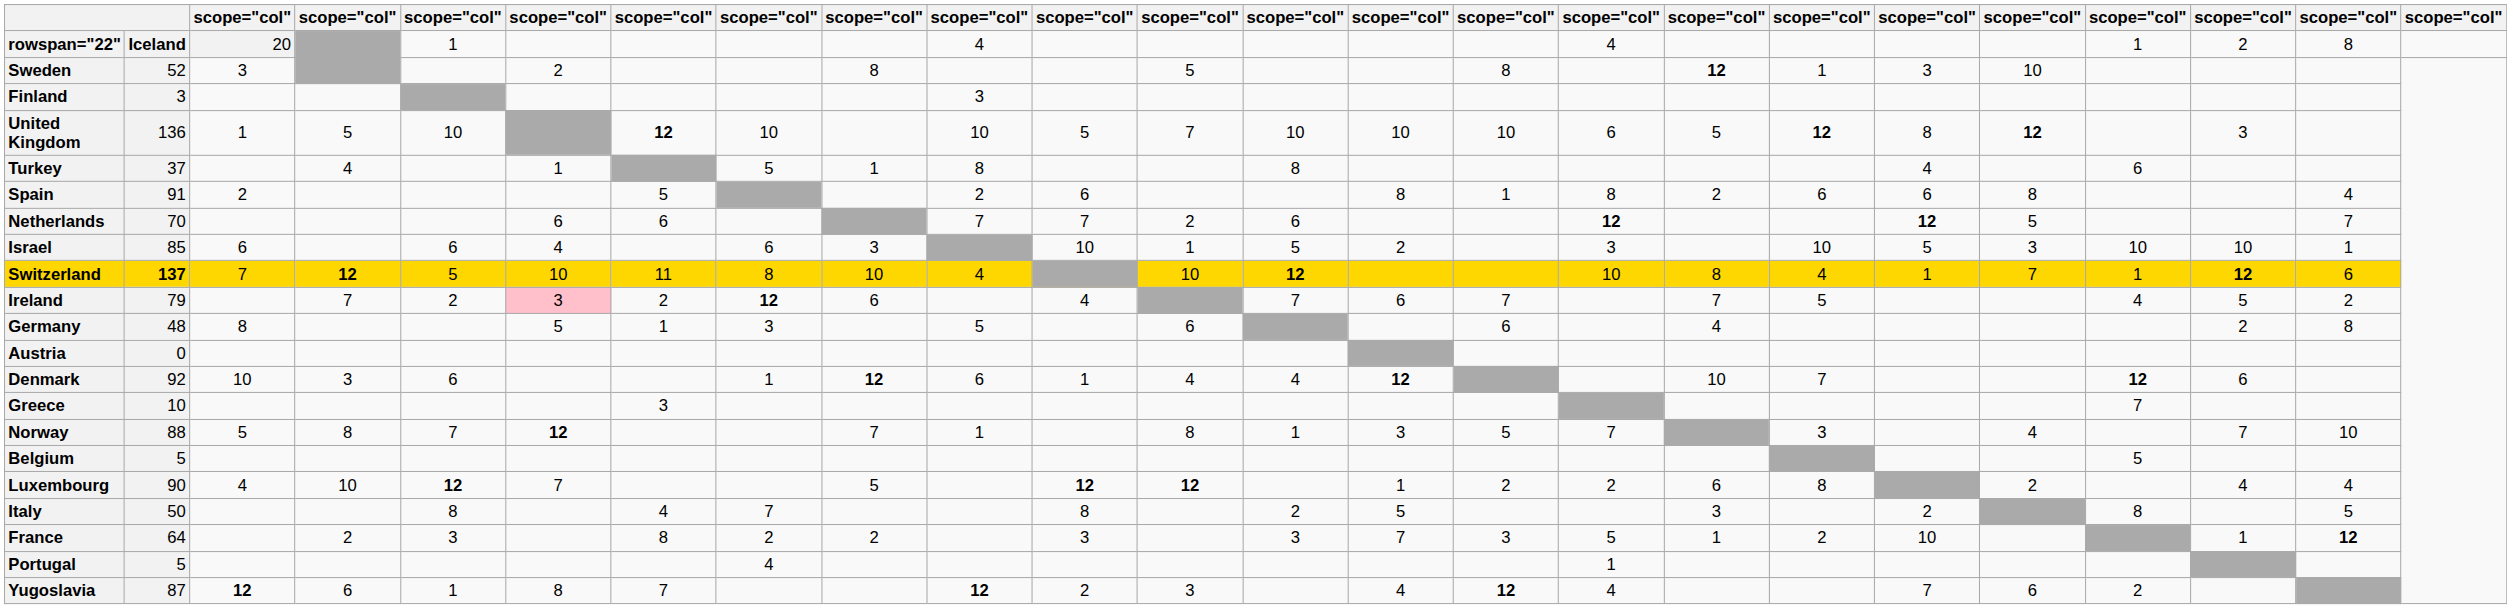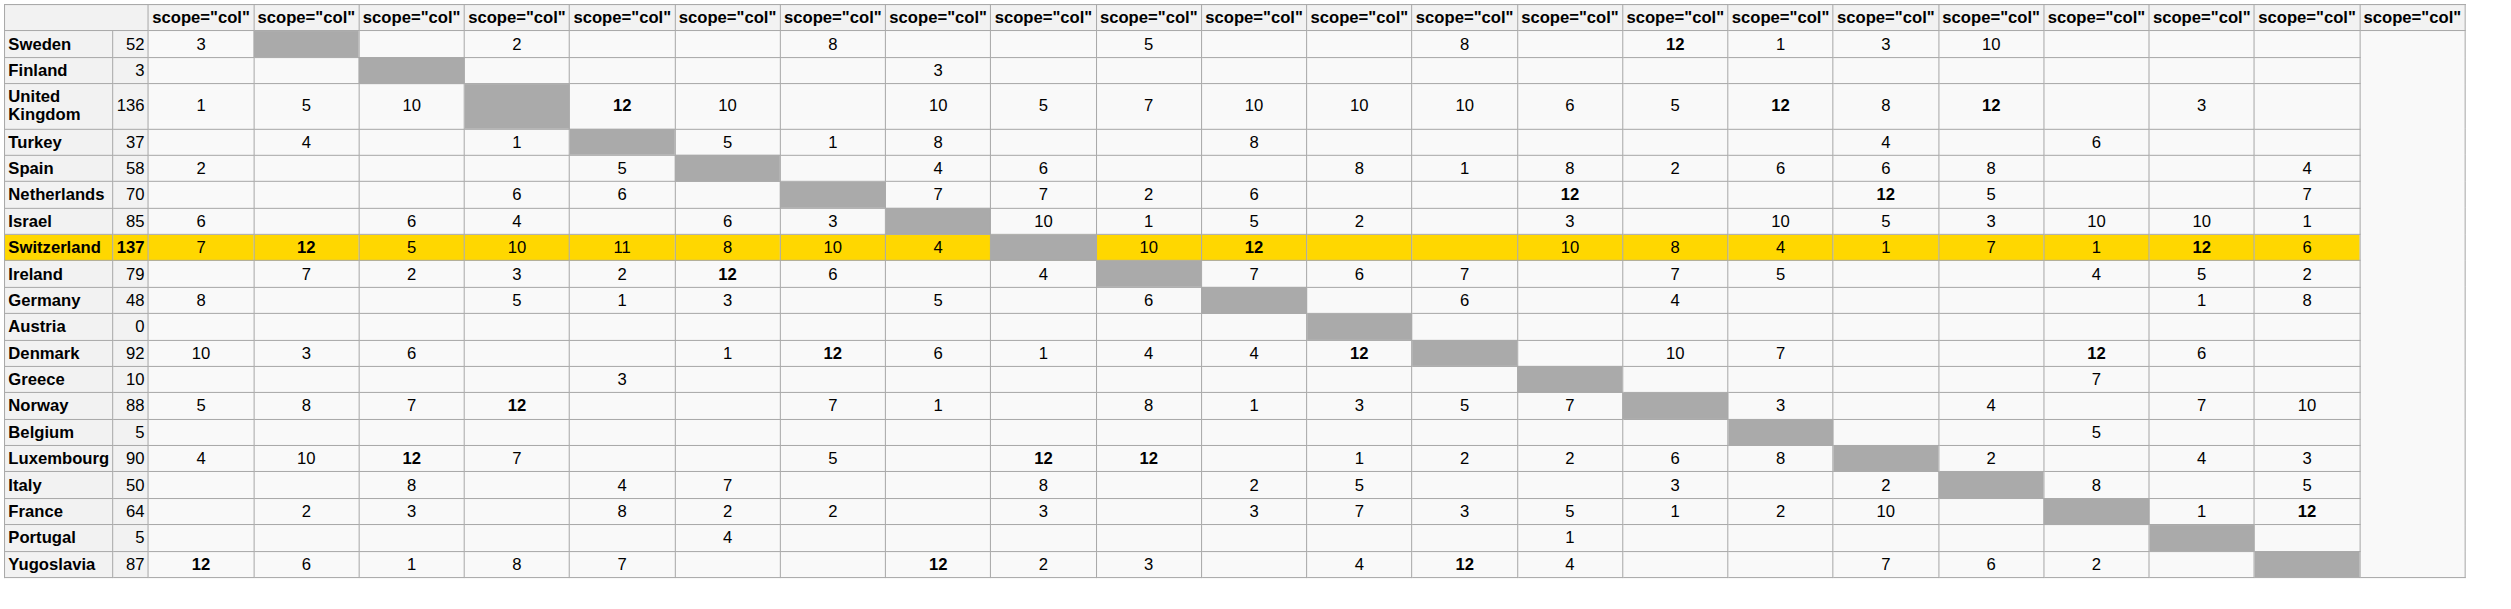- row: (65, 44)
(177, 194) 91 -> (135, 168) 58
(979, 194) 2 -> (938, 168) 4
(558, 300) pink background -> (517, 273) no background
(2243, 326) 2 -> (2202, 300) 1
(2348, 485) 4 -> (2307, 458) 3
